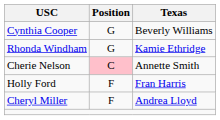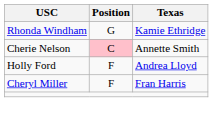- row: (42, 30)
(160, 83) Fran Harris -> (166, 65) Andrea Lloyd
(166, 100) Andrea Lloyd -> (160, 83) Fran Harris
